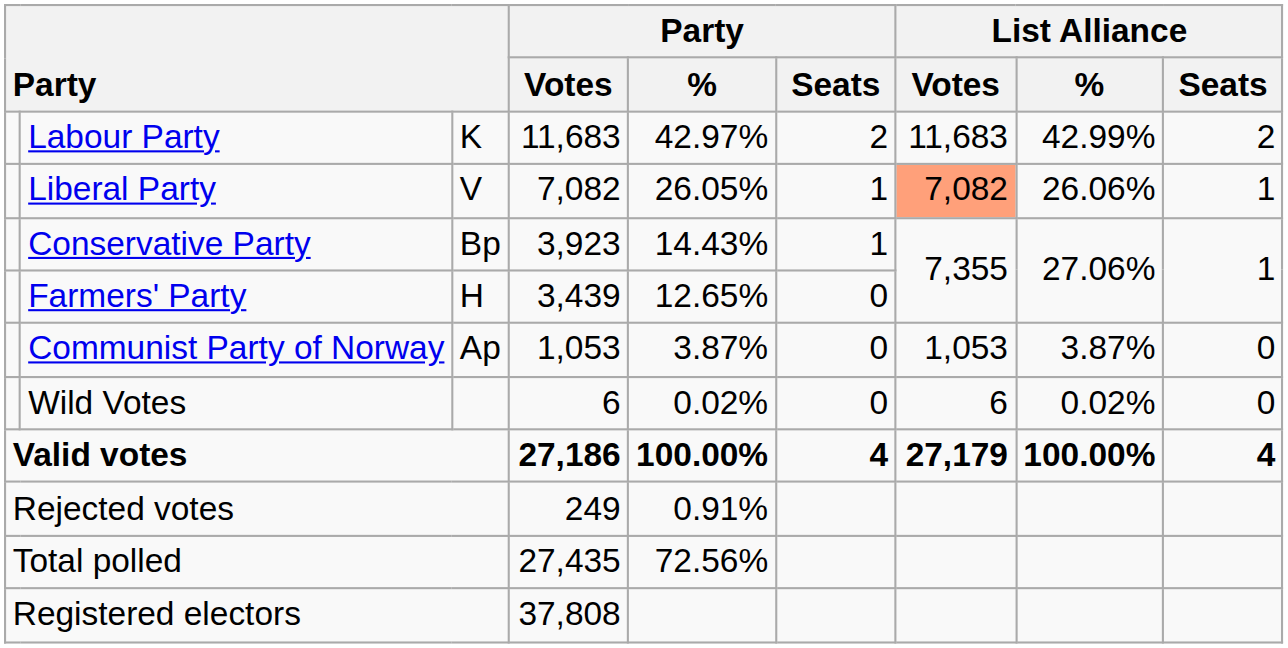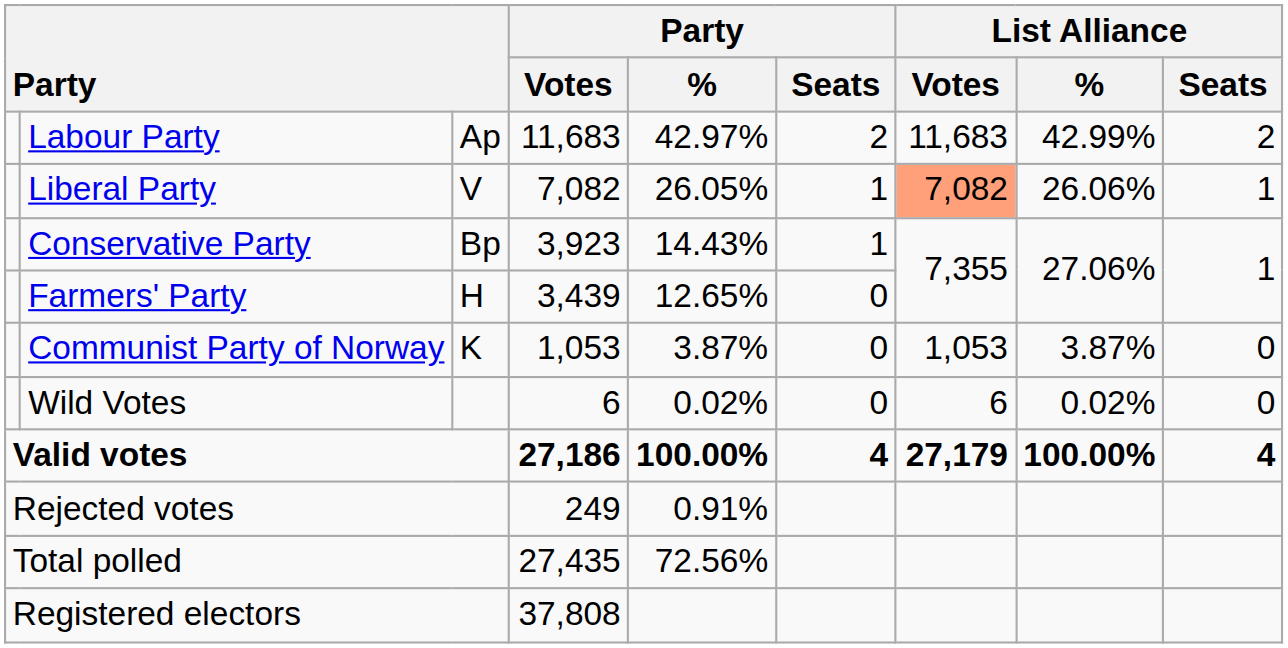(471, 137) K -> (480, 137) Ap
(480, 349) Ap -> (471, 349) K
